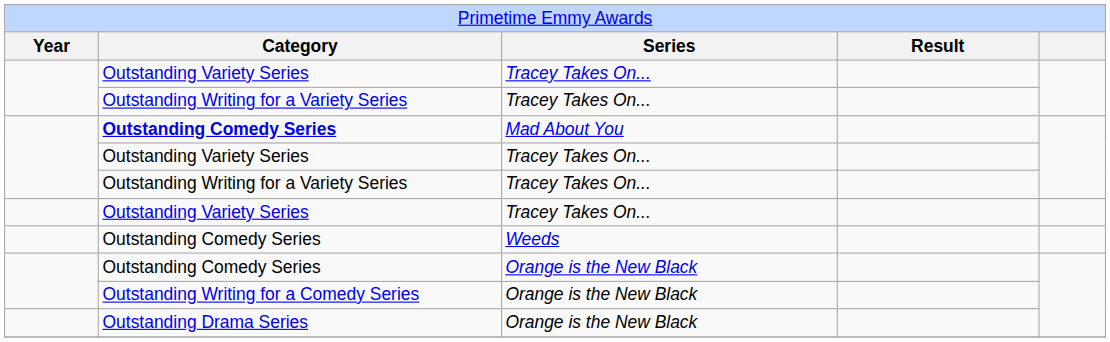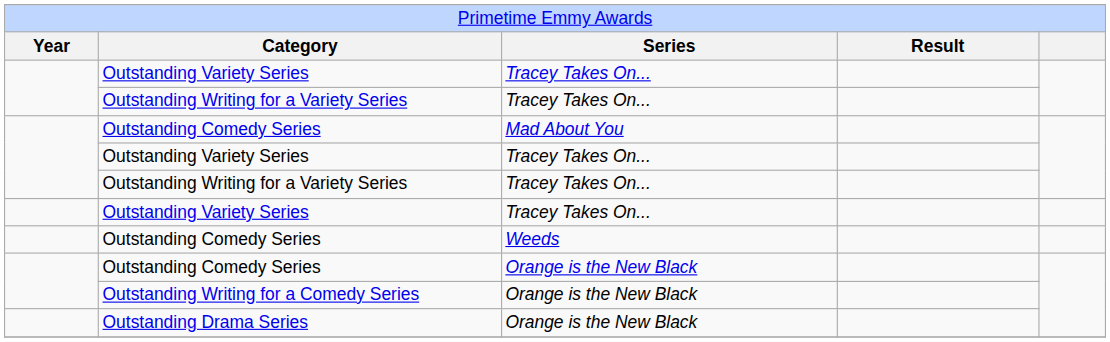(219, 128) bold -> (212, 128) normal
